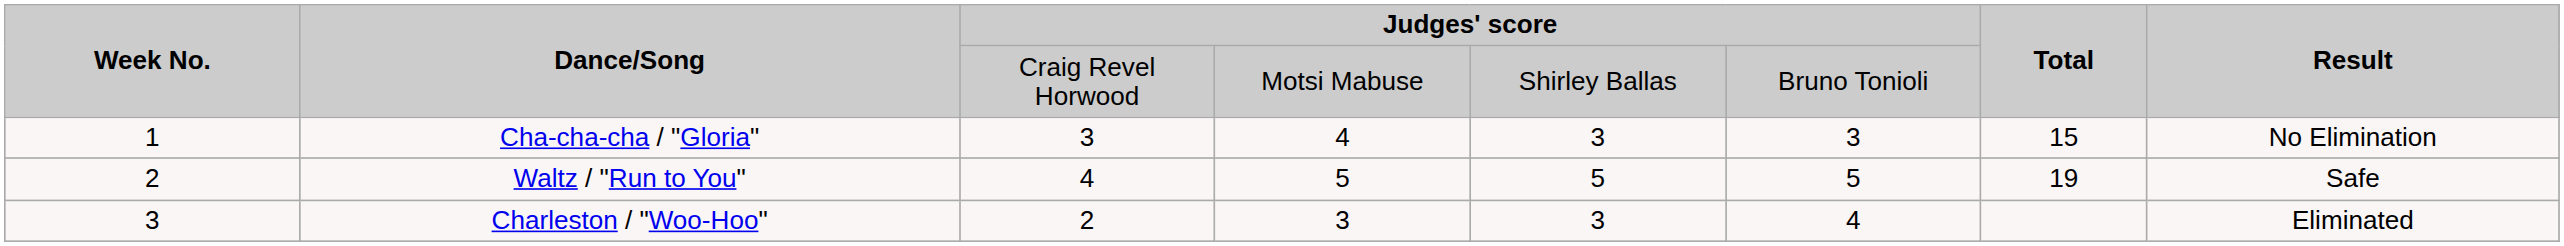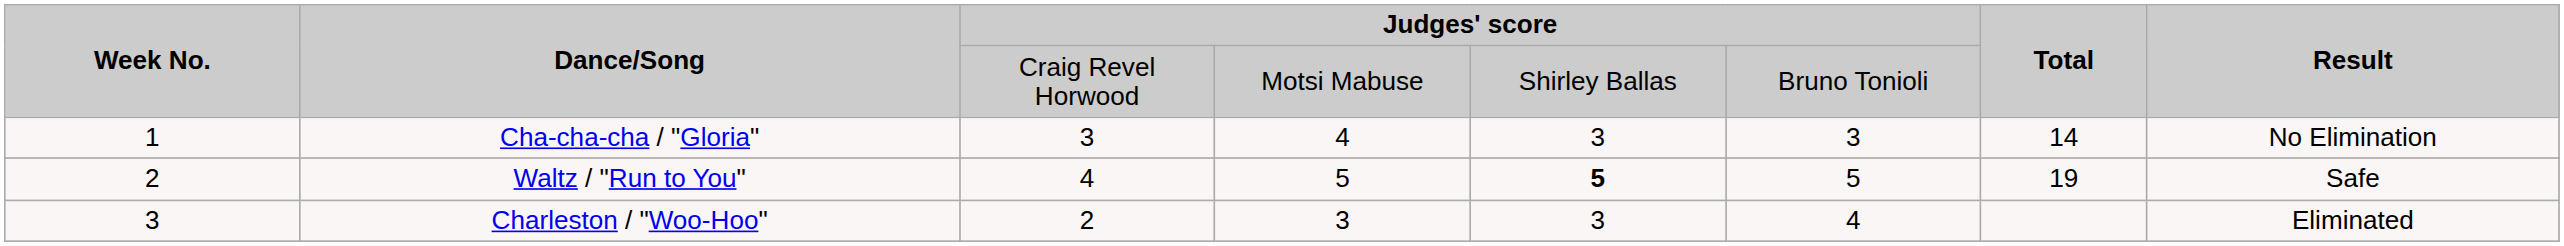(2064, 137) 15 -> (2064, 137) 14
(1598, 178) normal -> (1598, 178) bold
